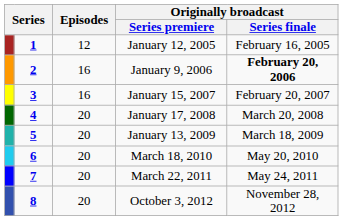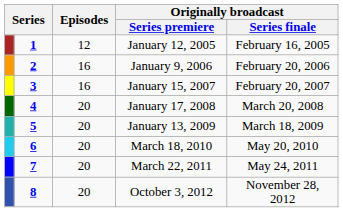(283, 70) bold -> (283, 65) normal
